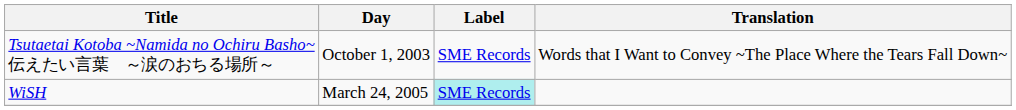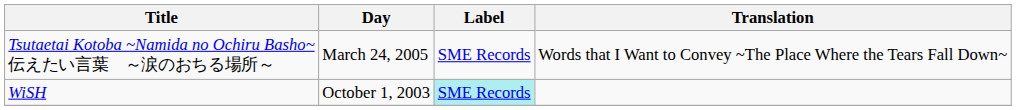(376, 55) October 1, 2003 -> (375, 55) March 24, 2005
(375, 92) March 24, 2005 -> (376, 92) October 1, 2003
